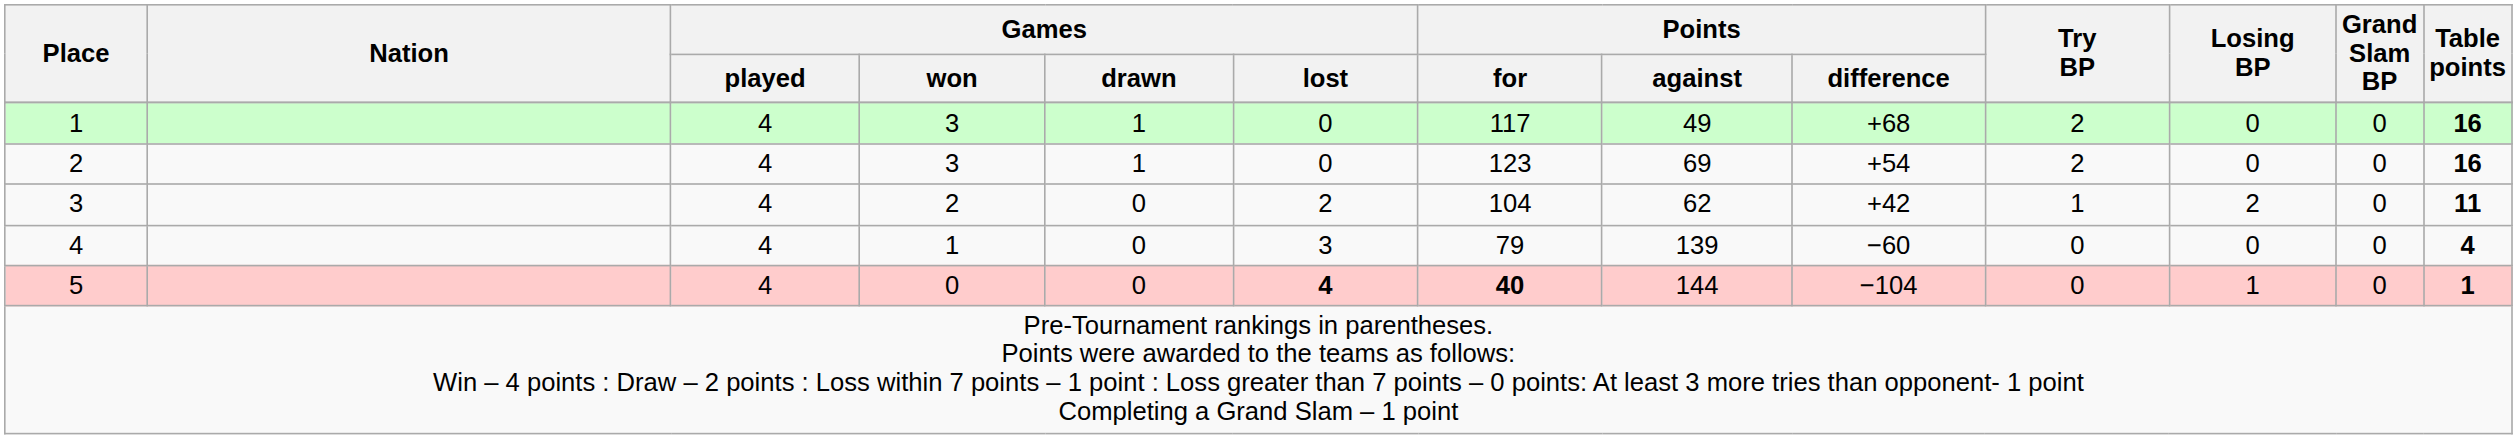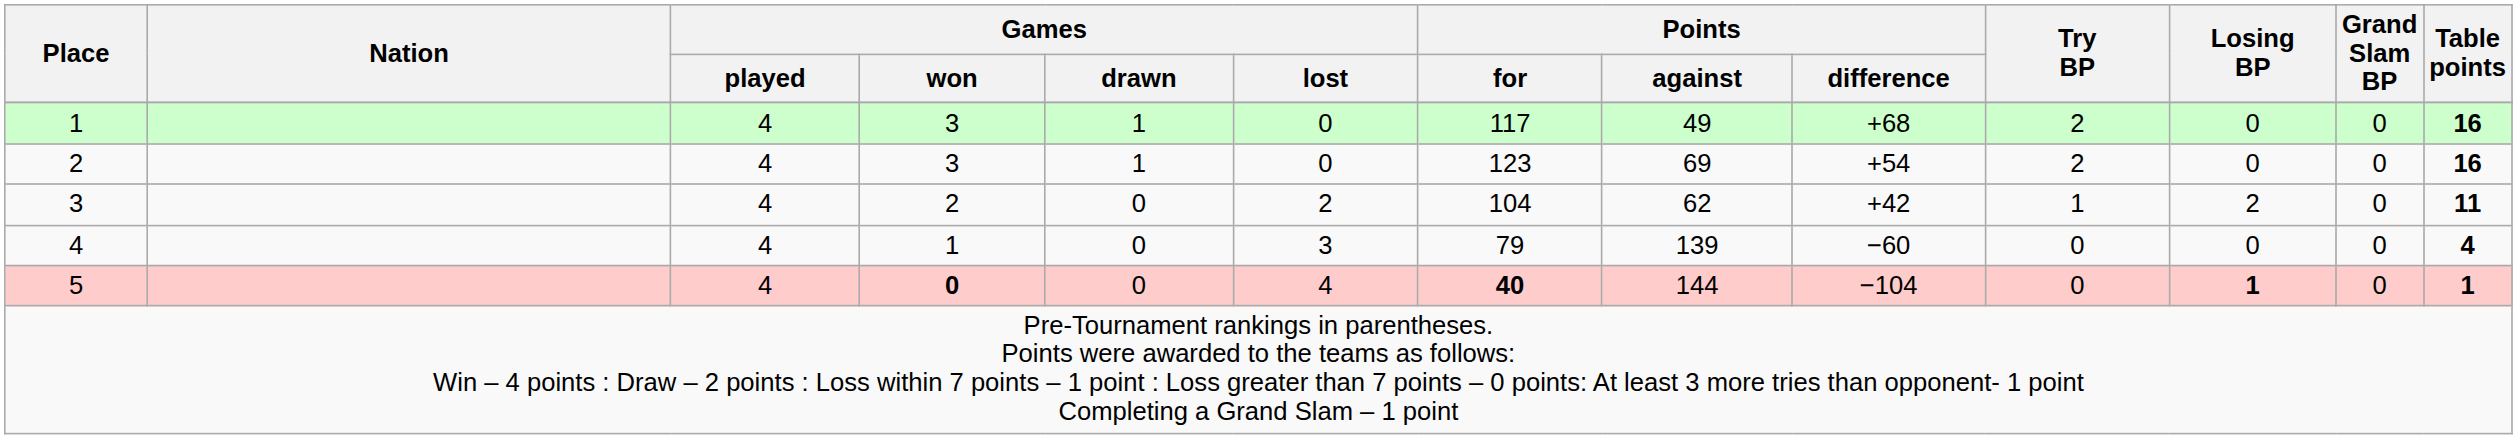(952, 285) normal -> (952, 285) bold
(1325, 285) bold -> (1325, 285) normal
(2253, 285) normal -> (2253, 285) bold
